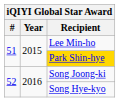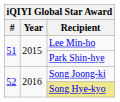(77, 58) gold background -> (77, 58) no background
(77, 89) no background -> (77, 89) khaki background
